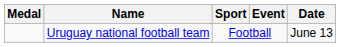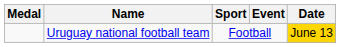(312, 33) no background -> (312, 33) gold background
